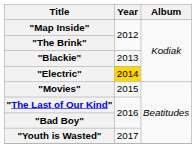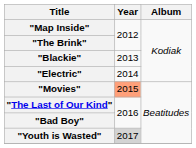(128, 74) gold background -> (128, 74) no background
(128, 89) no background -> (128, 89) lightsalmon background
(128, 136) no background -> (128, 136) lightgrey background
